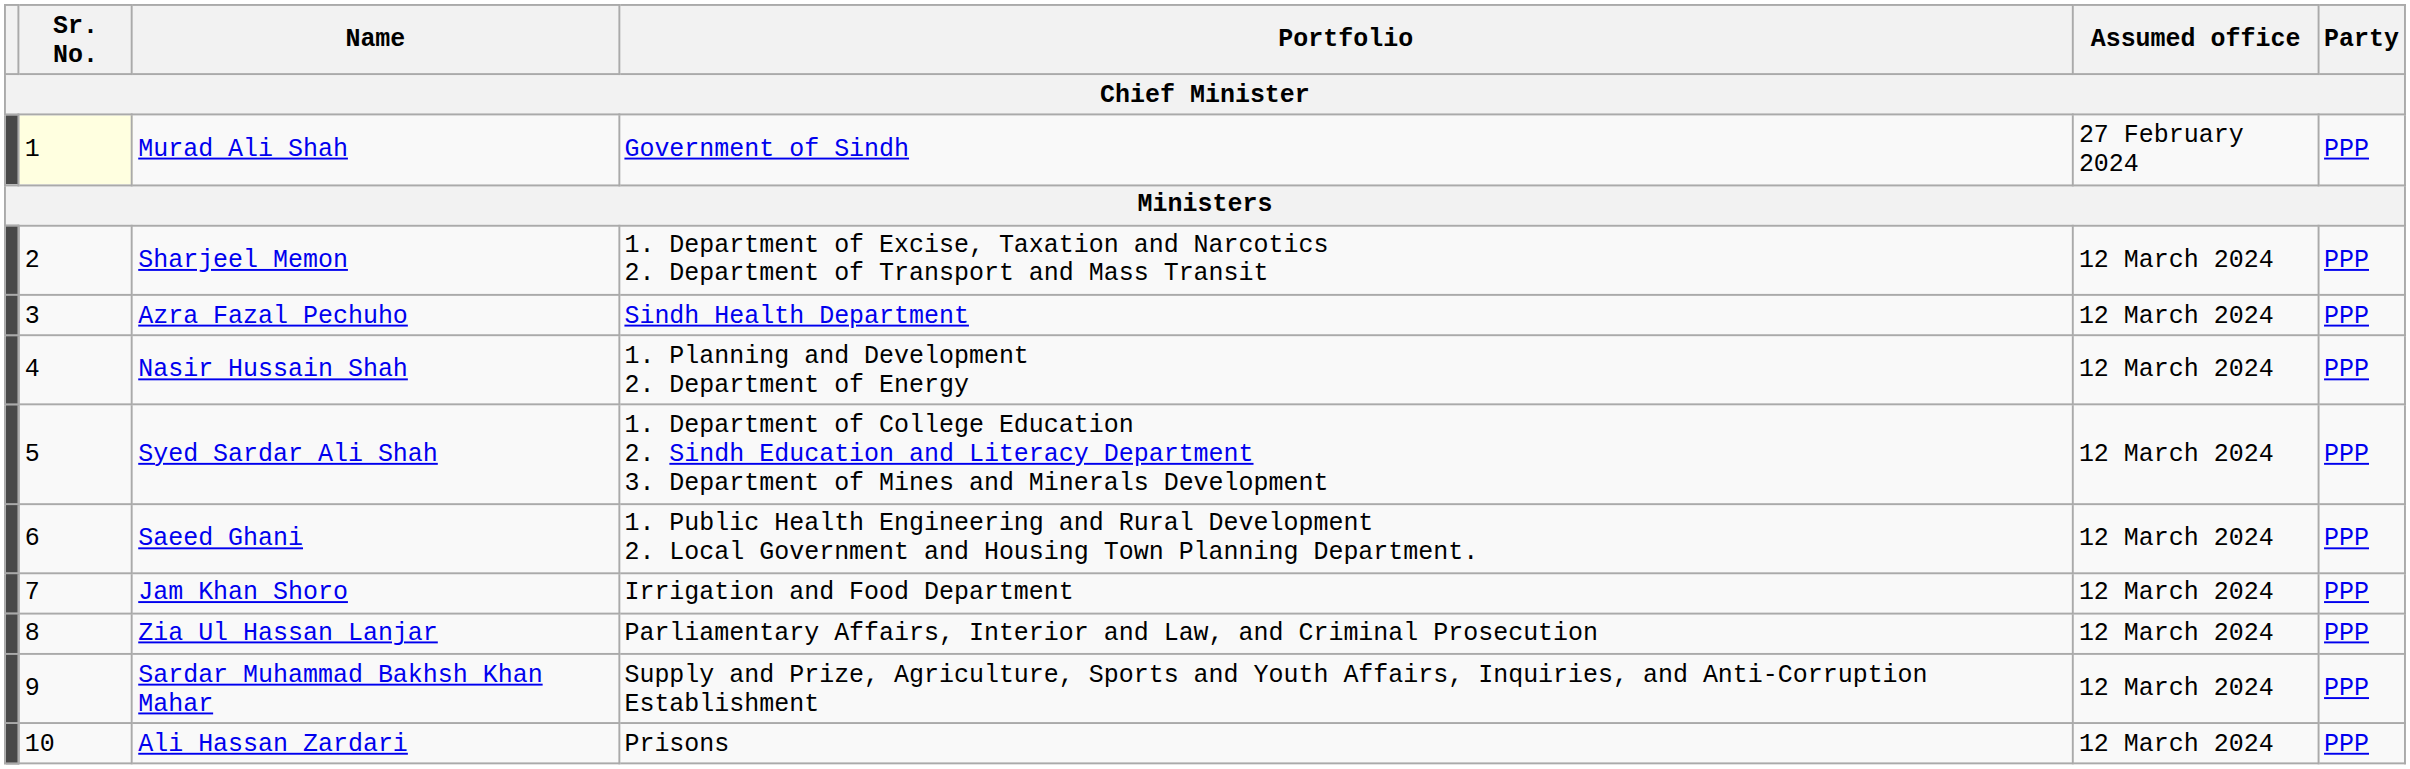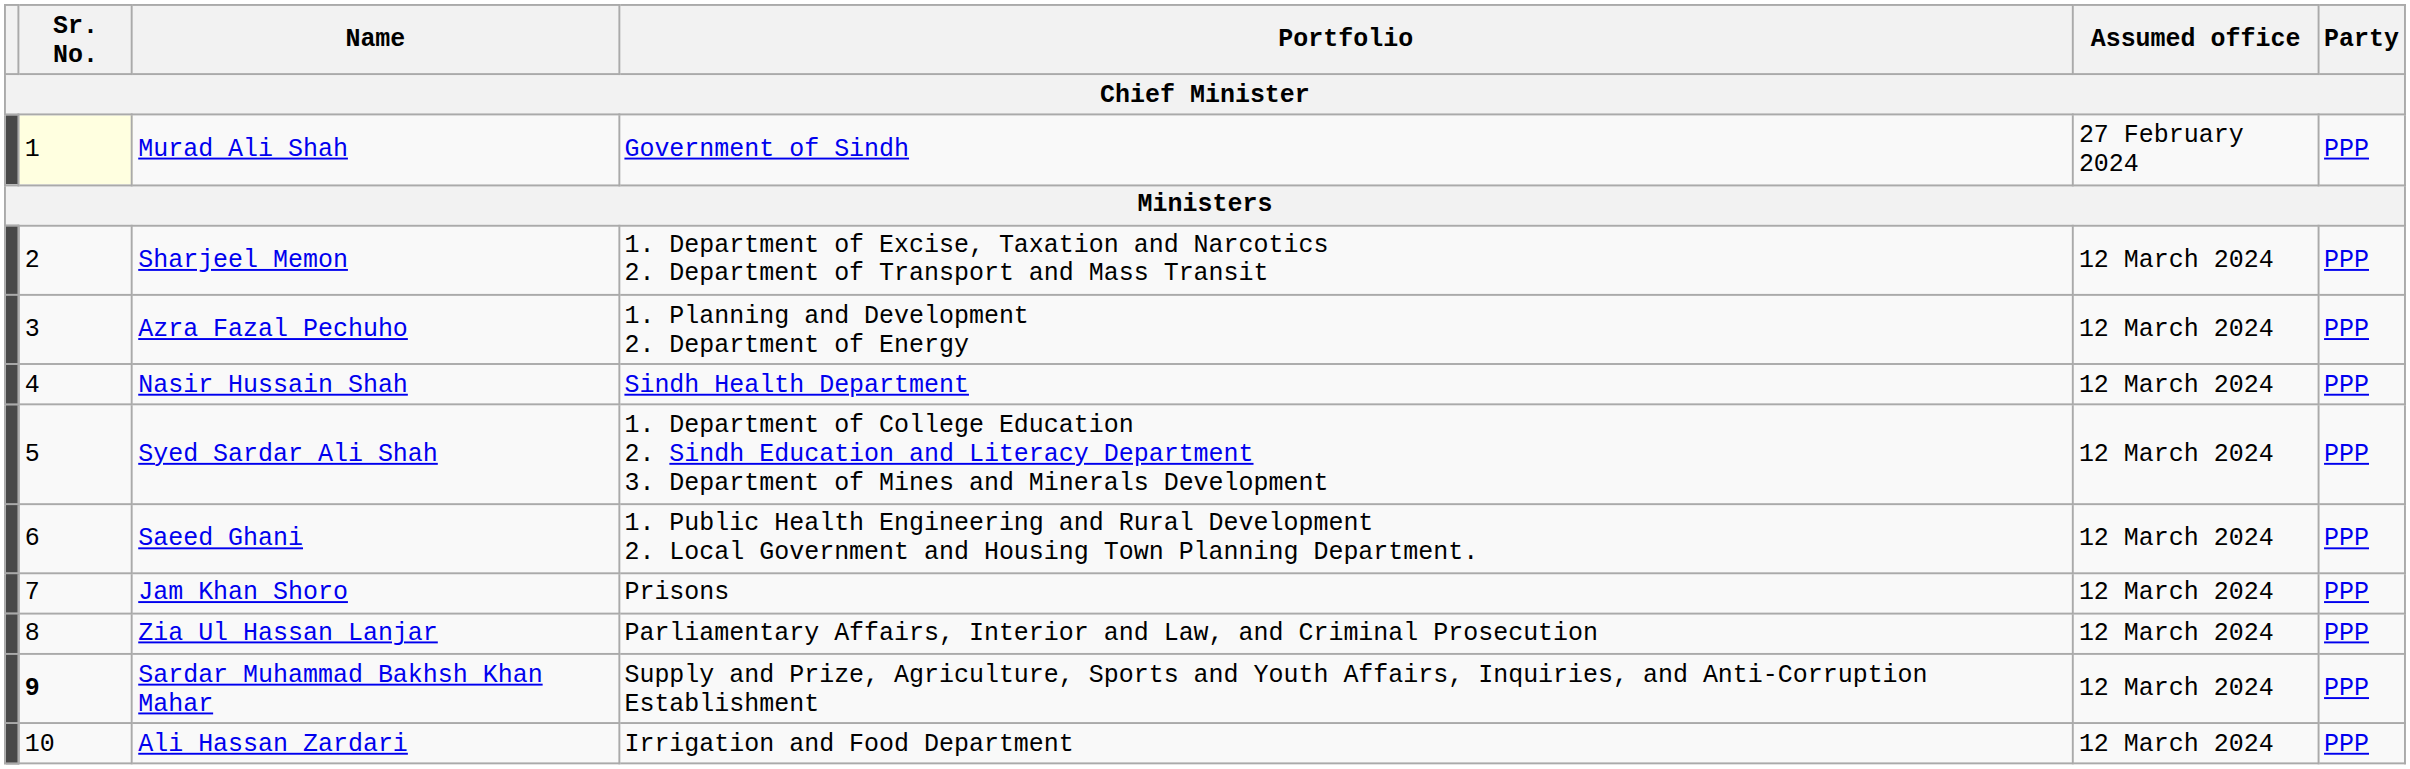(797, 315) Sindh Health Department -> (827, 329) 1. Planning and Development 2. Department of Energy
(827, 370) 1. Planning and Development 2. Department of Energy -> (797, 385) Sindh Health Department
(849, 593) Irrigation and Food Department -> (677, 593) Prisons
(32, 689) normal -> (32, 689) bold
(677, 744) Prisons -> (849, 744) Irrigation and Food Department
